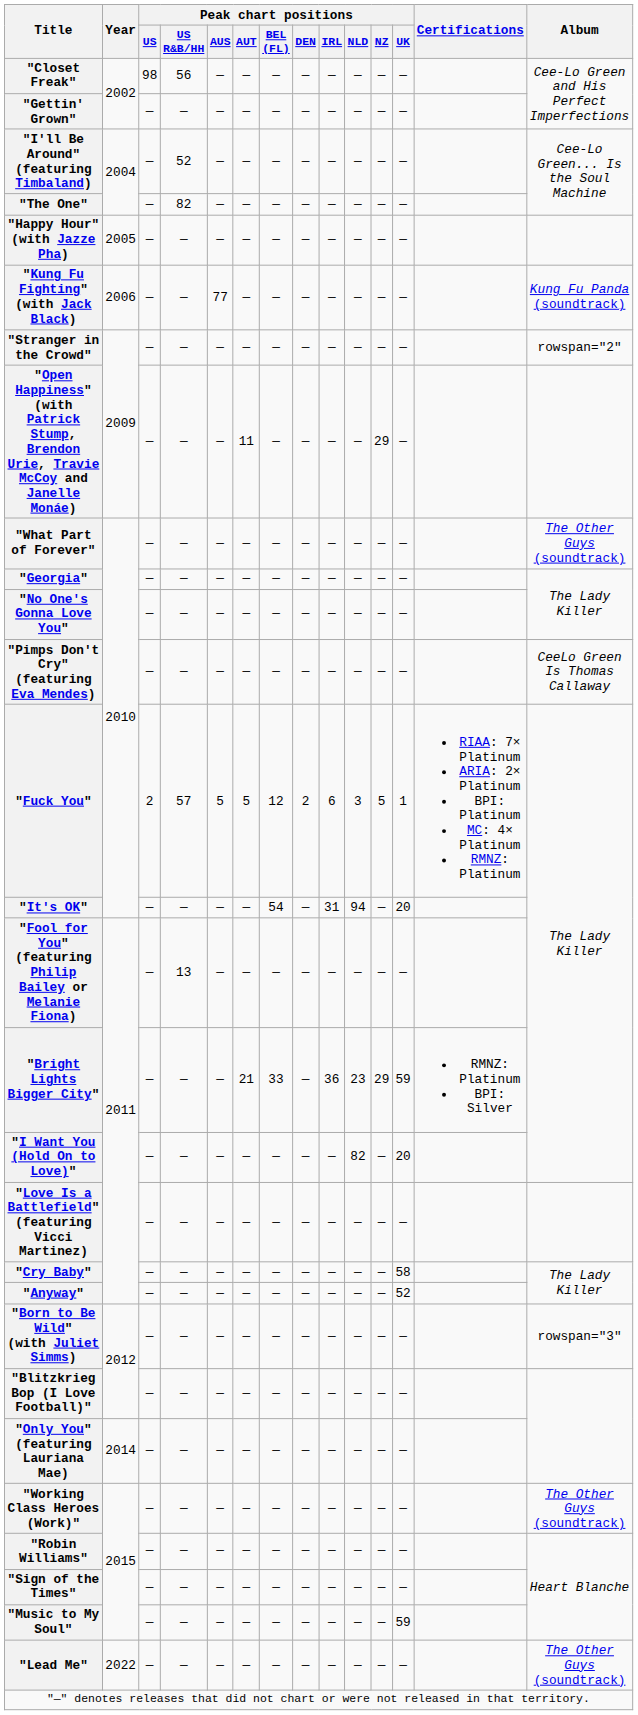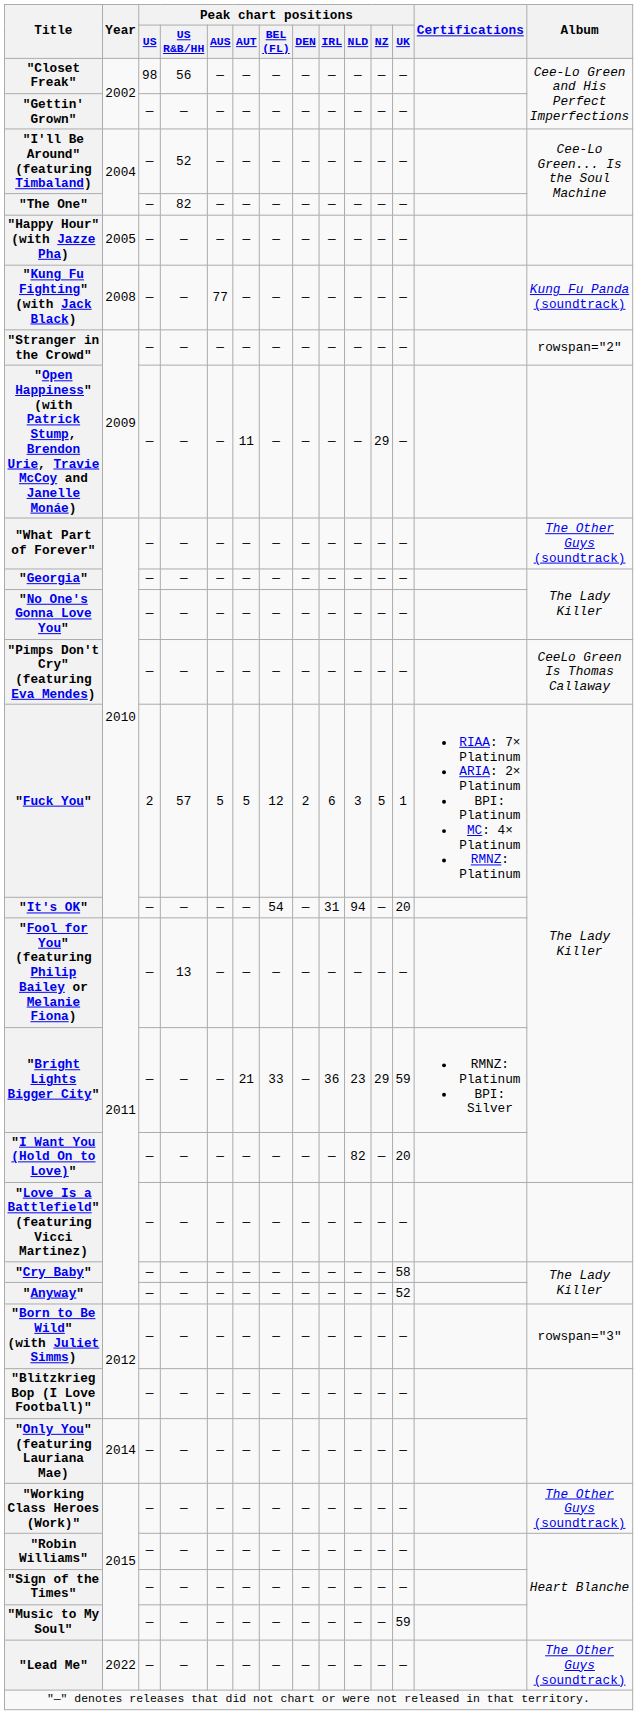(121, 297) 2006 -> (121, 297) 2008
